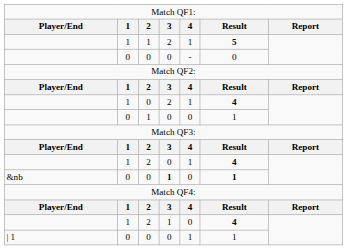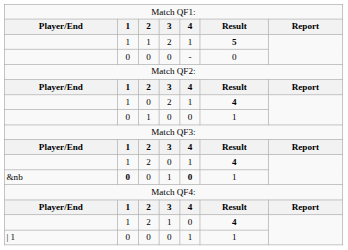(128, 176) normal -> (128, 176) bold
(169, 176) bold -> (169, 176) normal
(190, 176) normal -> (190, 176) bold
(234, 176) bold -> (234, 176) normal
